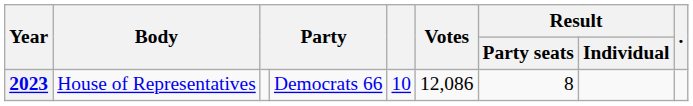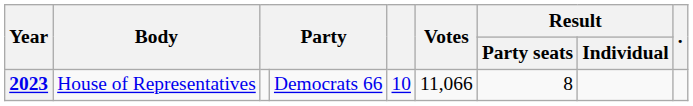(447, 85) 12,086 -> (446, 85) 11,066
